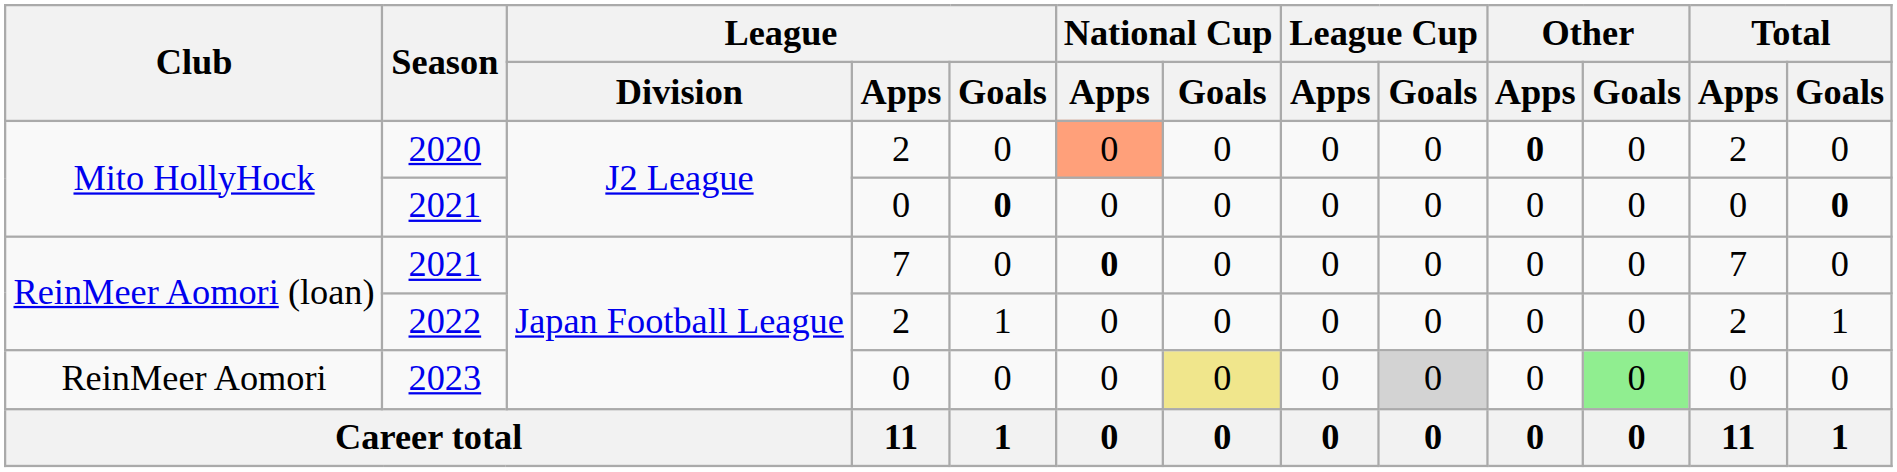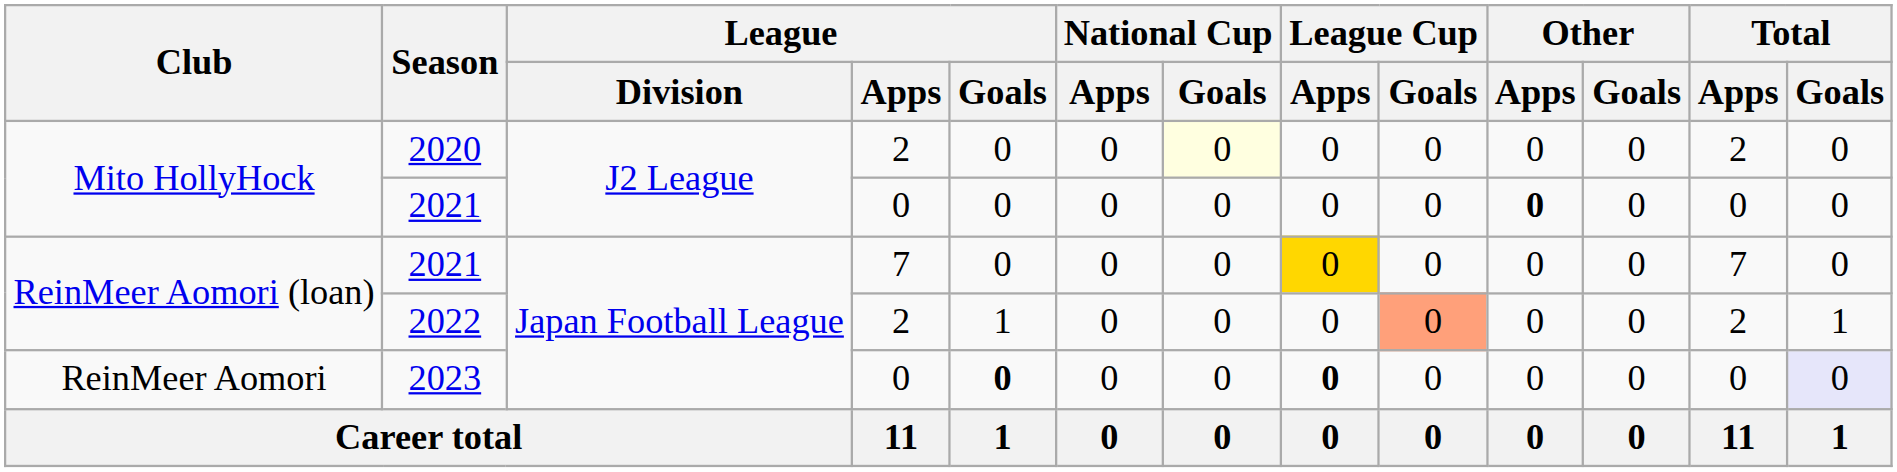(1109, 148) lightsalmon background -> (1109, 148) no background
(1222, 148) no background -> (1222, 148) lightyellow background
(1535, 148) bold -> (1535, 148) normal
(1003, 206) bold -> (1003, 206) normal
(1535, 206) normal -> (1535, 206) bold
(1840, 206) bold -> (1840, 206) normal
(1109, 263) bold -> (1109, 263) normal
(1330, 263) no background -> (1330, 263) gold background
(1433, 321) no background -> (1433, 321) lightsalmon background
(1003, 378) normal -> (1003, 378) bold
(1222, 378) khaki background -> (1222, 378) no background
(1330, 378) normal -> (1330, 378) bold
(1433, 378) lightgrey background -> (1433, 378) no background
(1637, 378) lightgreen background -> (1637, 378) no background
(1840, 378) no background -> (1840, 378) lavender background
